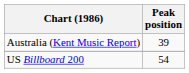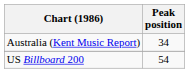(164, 42) 39 -> (164, 42) 34
